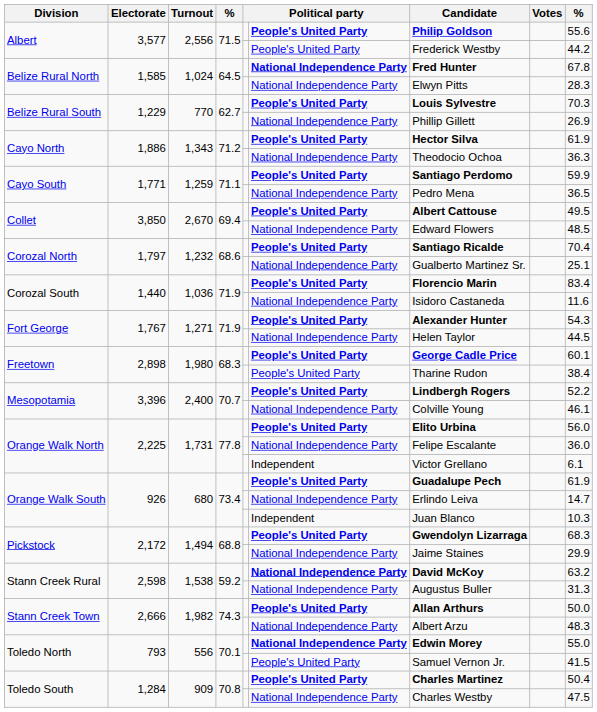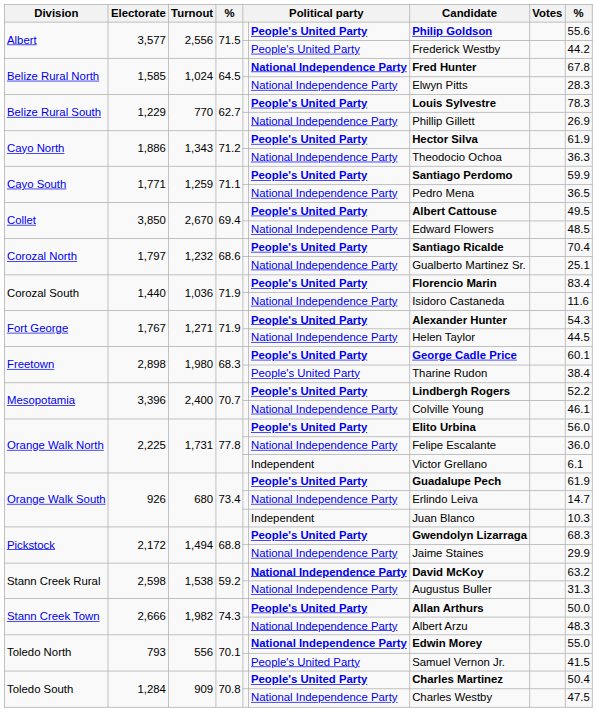(579, 103) 70.3 -> (579, 103) 78.3
